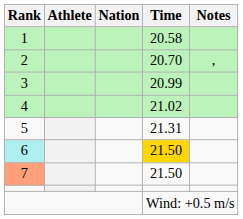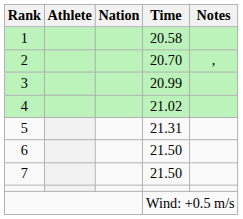(24, 151) paleturquoise background -> (24, 151) no background
(166, 151) gold background -> (166, 151) no background
(24, 173) lightsalmon background -> (24, 173) no background
